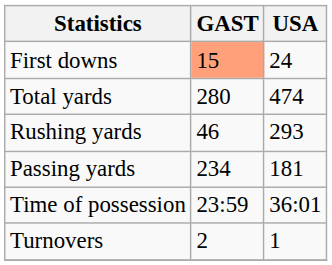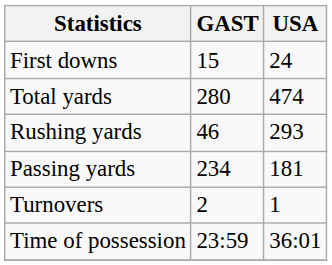(208, 59) lightsalmon background -> (208, 59) no background
rows swapped: (57, 241) <-> (98, 204)
